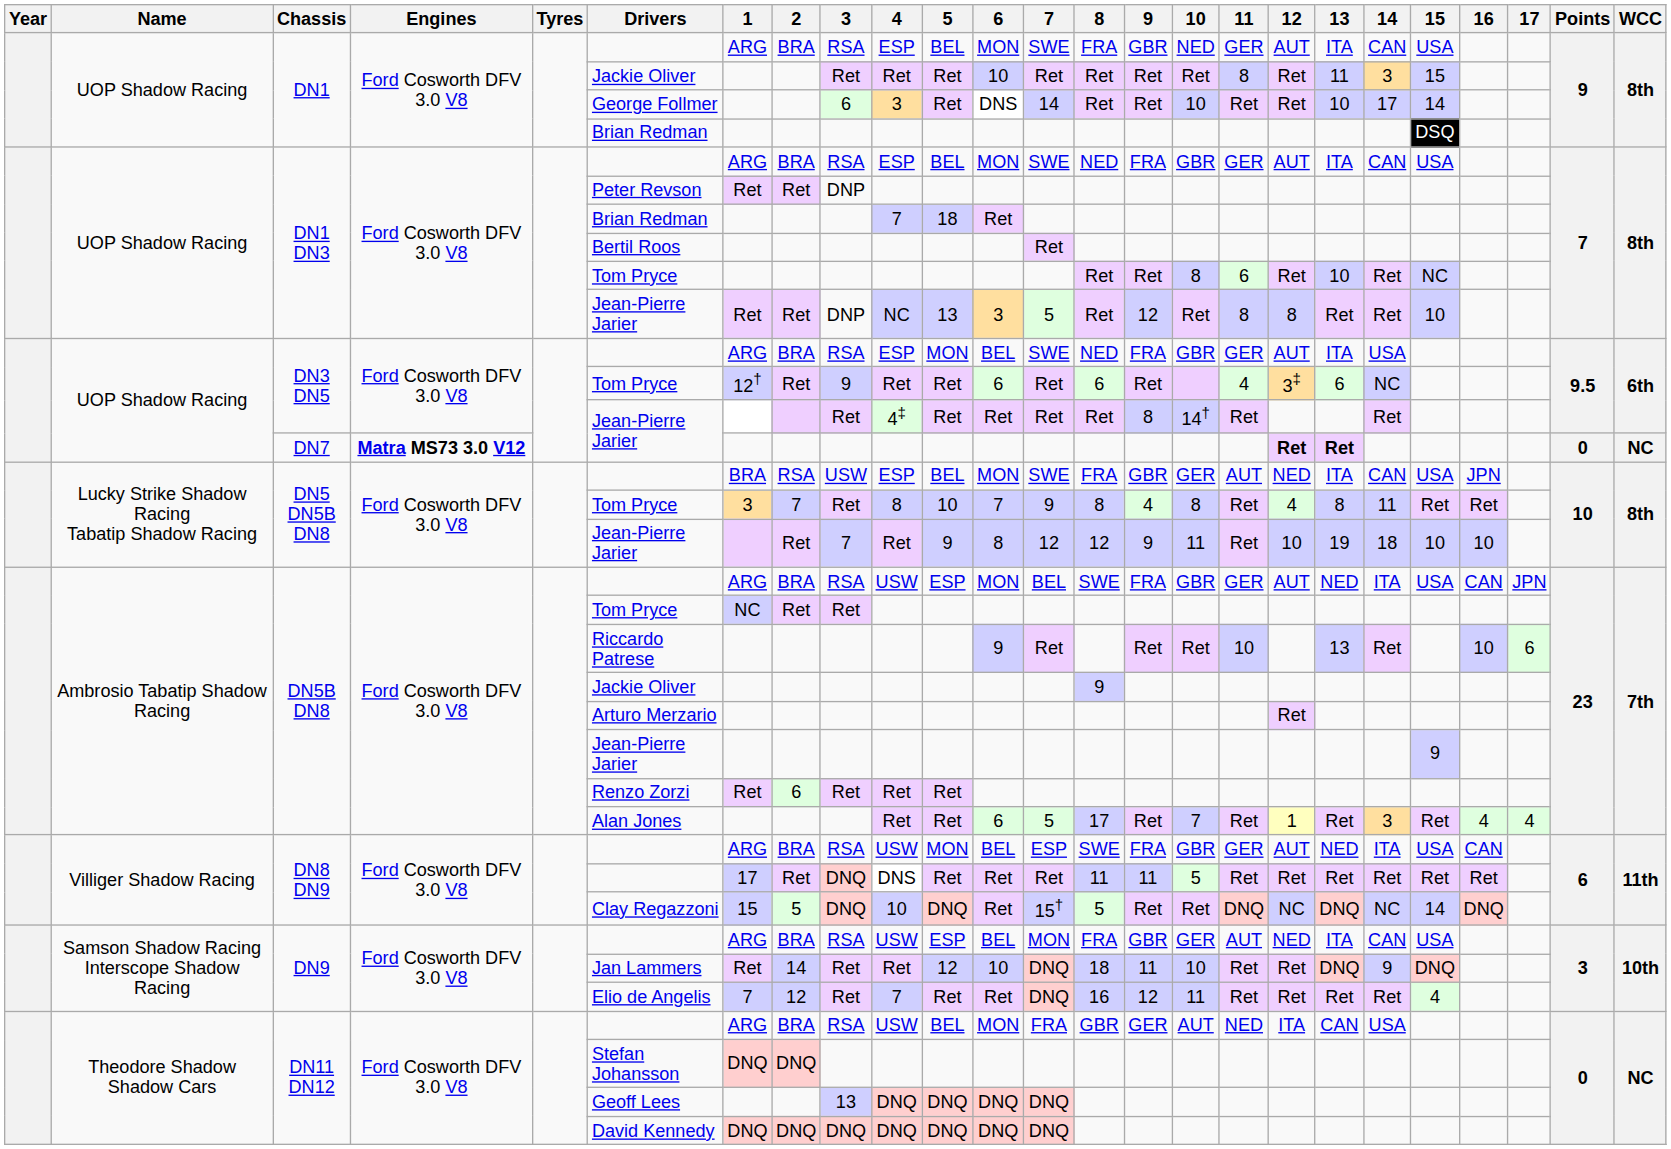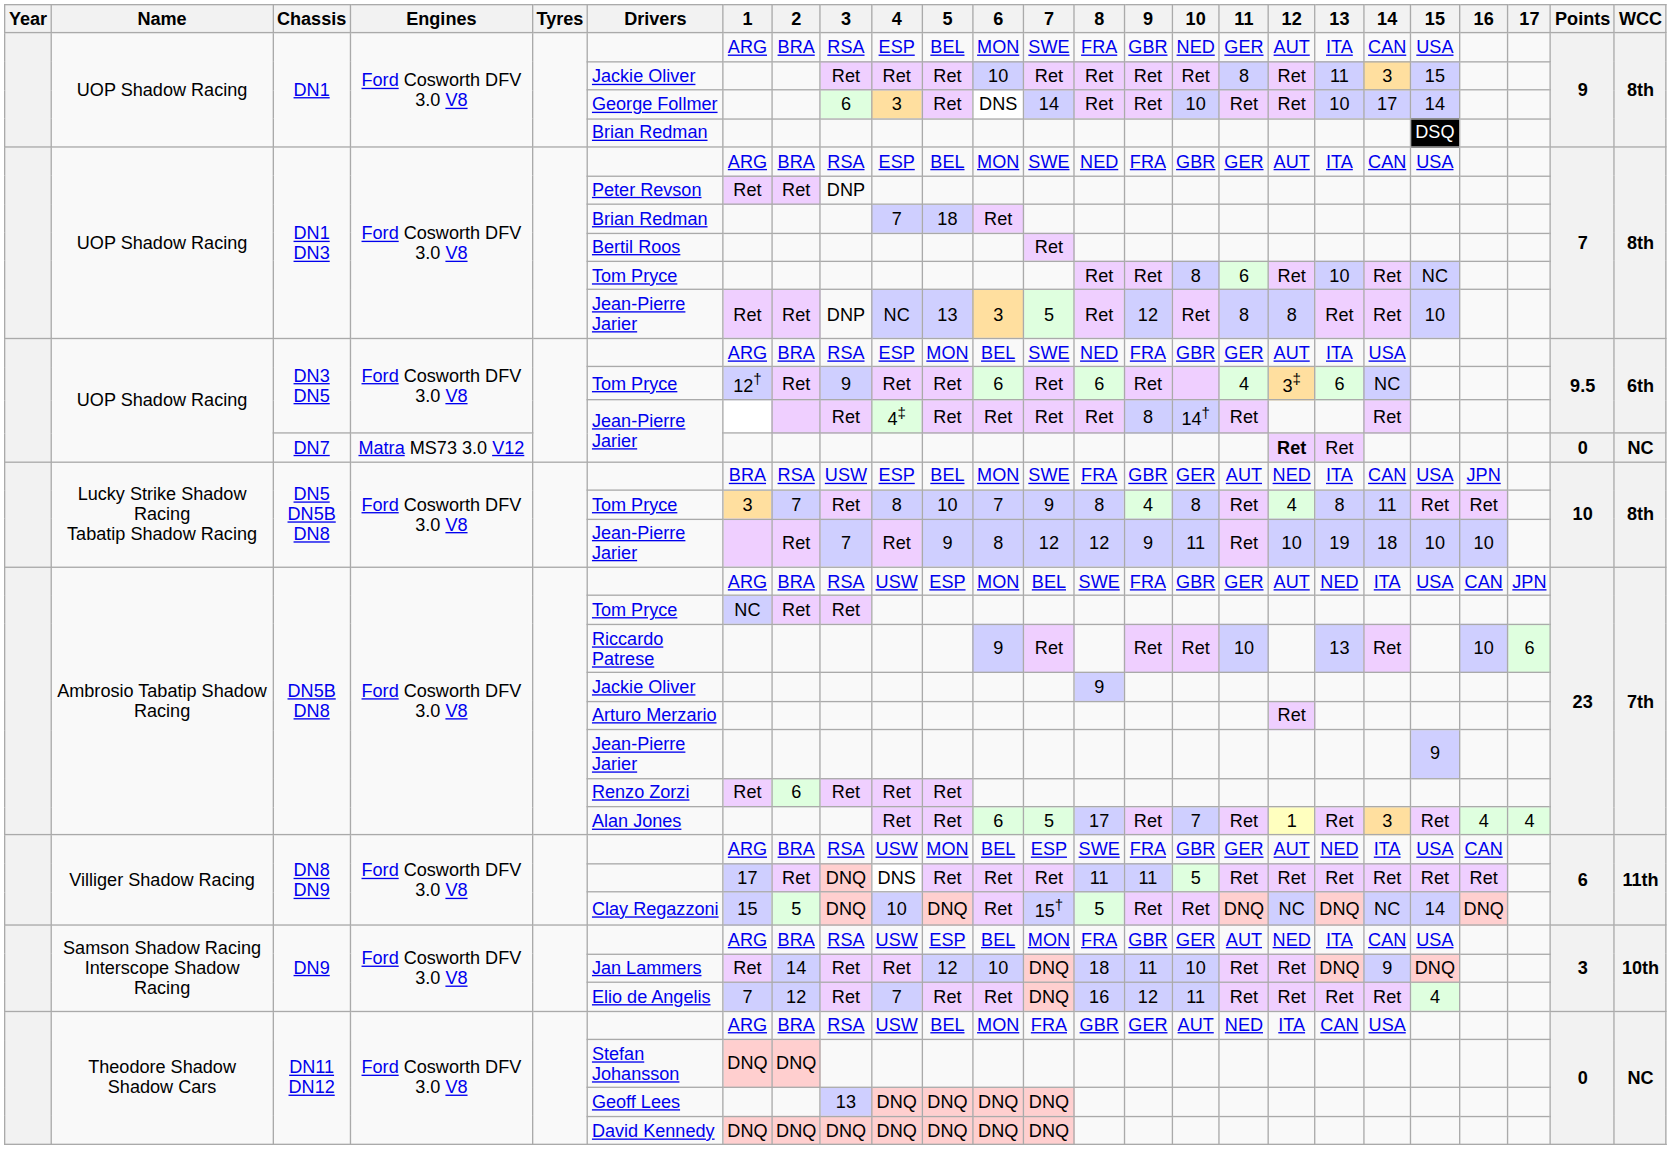(441, 447) bold -> (441, 447) normal
(1339, 447) bold -> (1339, 447) normal
